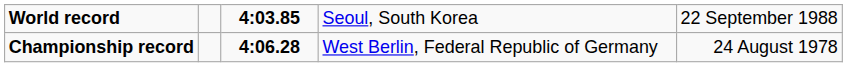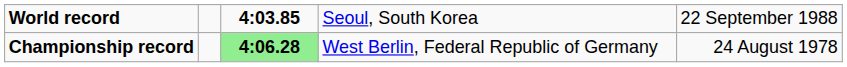(270, 47) no background -> (270, 47) lightgreen background
